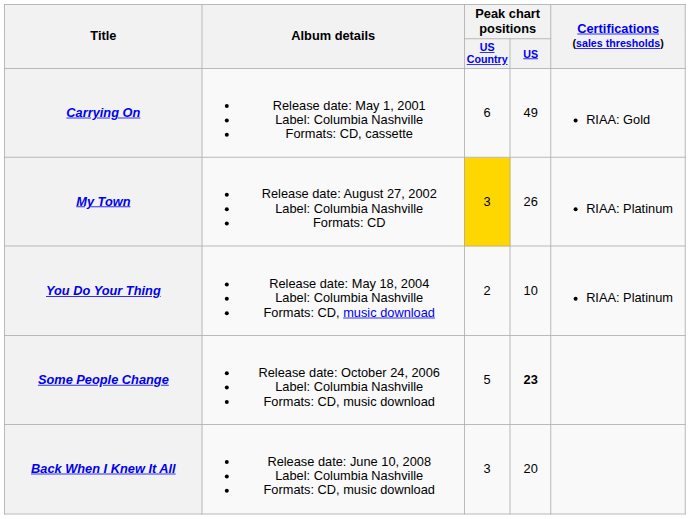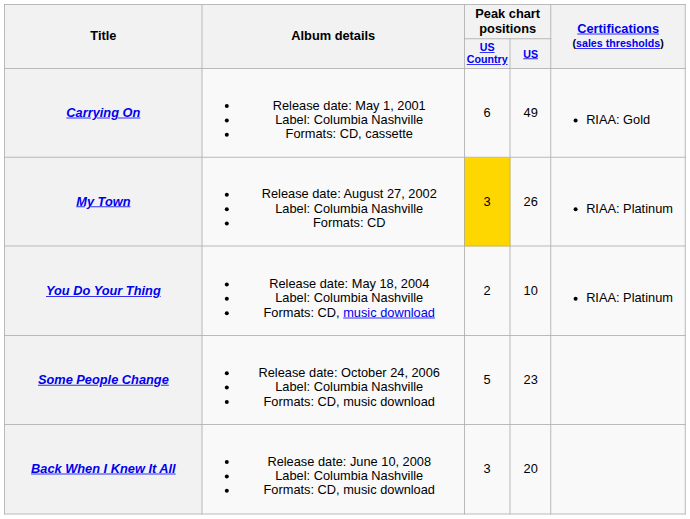(531, 380) bold -> (531, 380) normal
